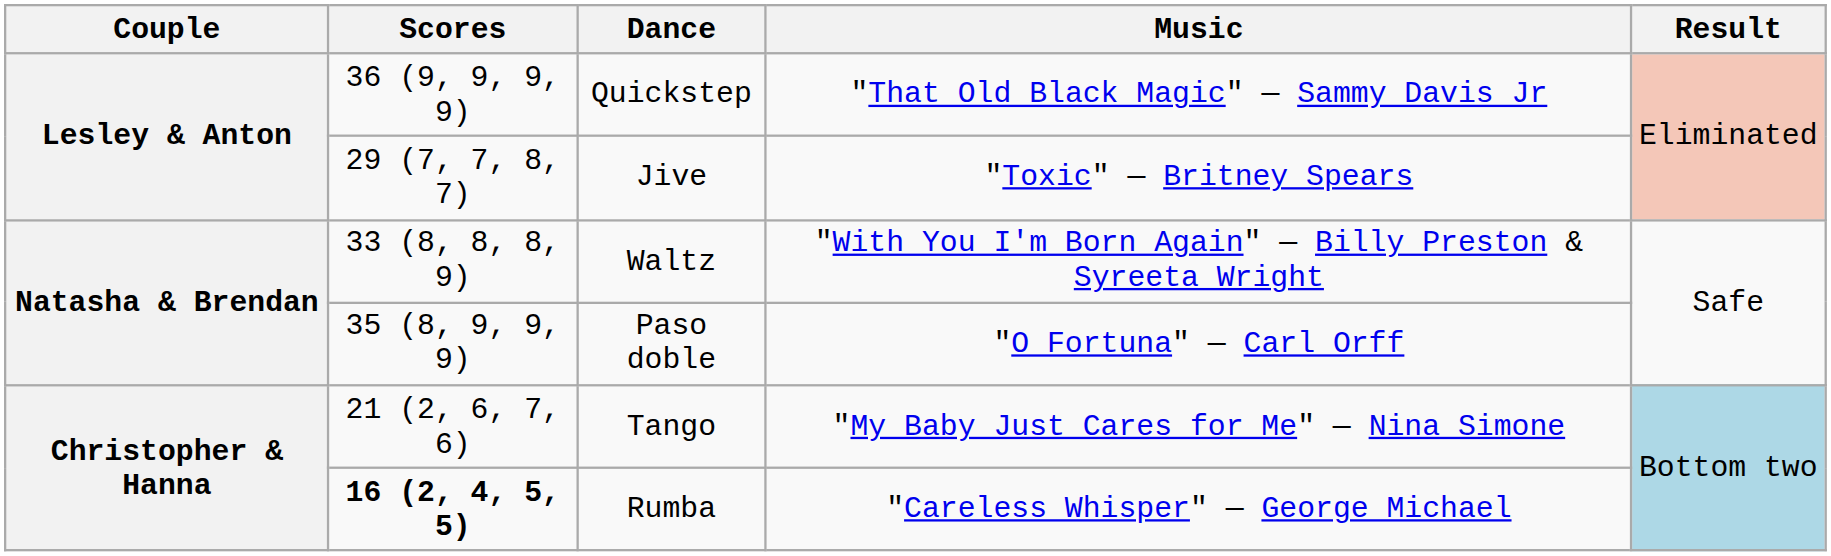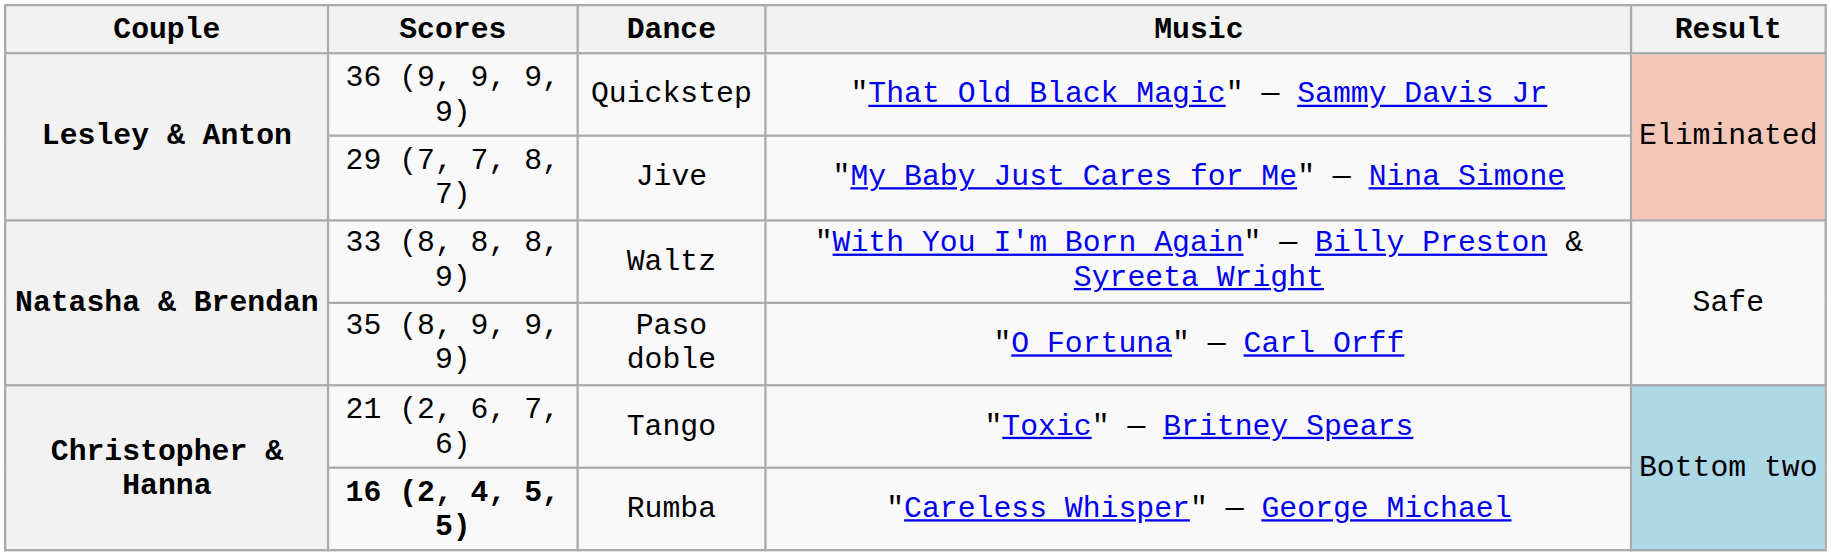(1199, 178) "Toxic" — Britney Spears -> (1199, 178) "My Baby Just Cares for Me" — Nina Simone
(1199, 427) "My Baby Just Cares for Me" — Nina Simone -> (1199, 427) "Toxic" — Britney Spears
